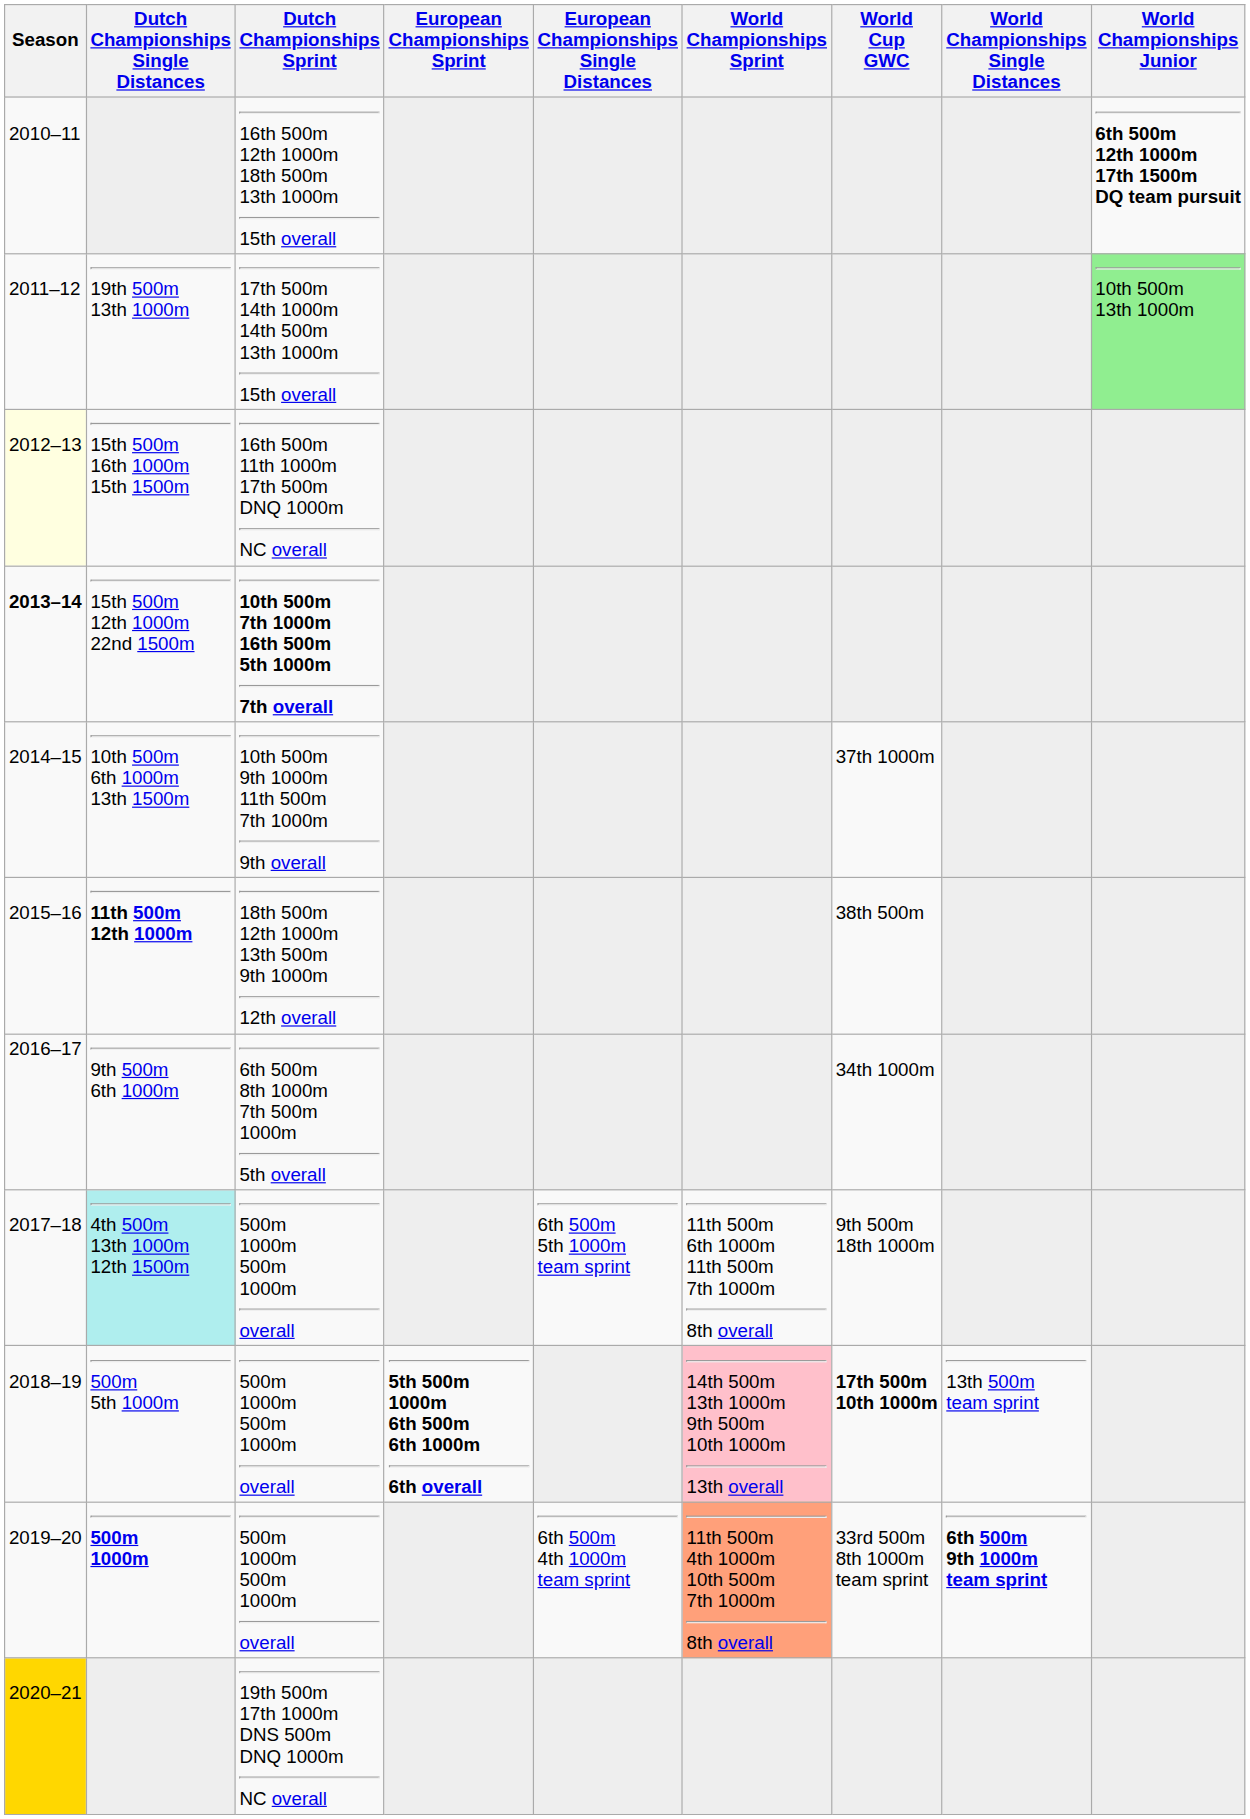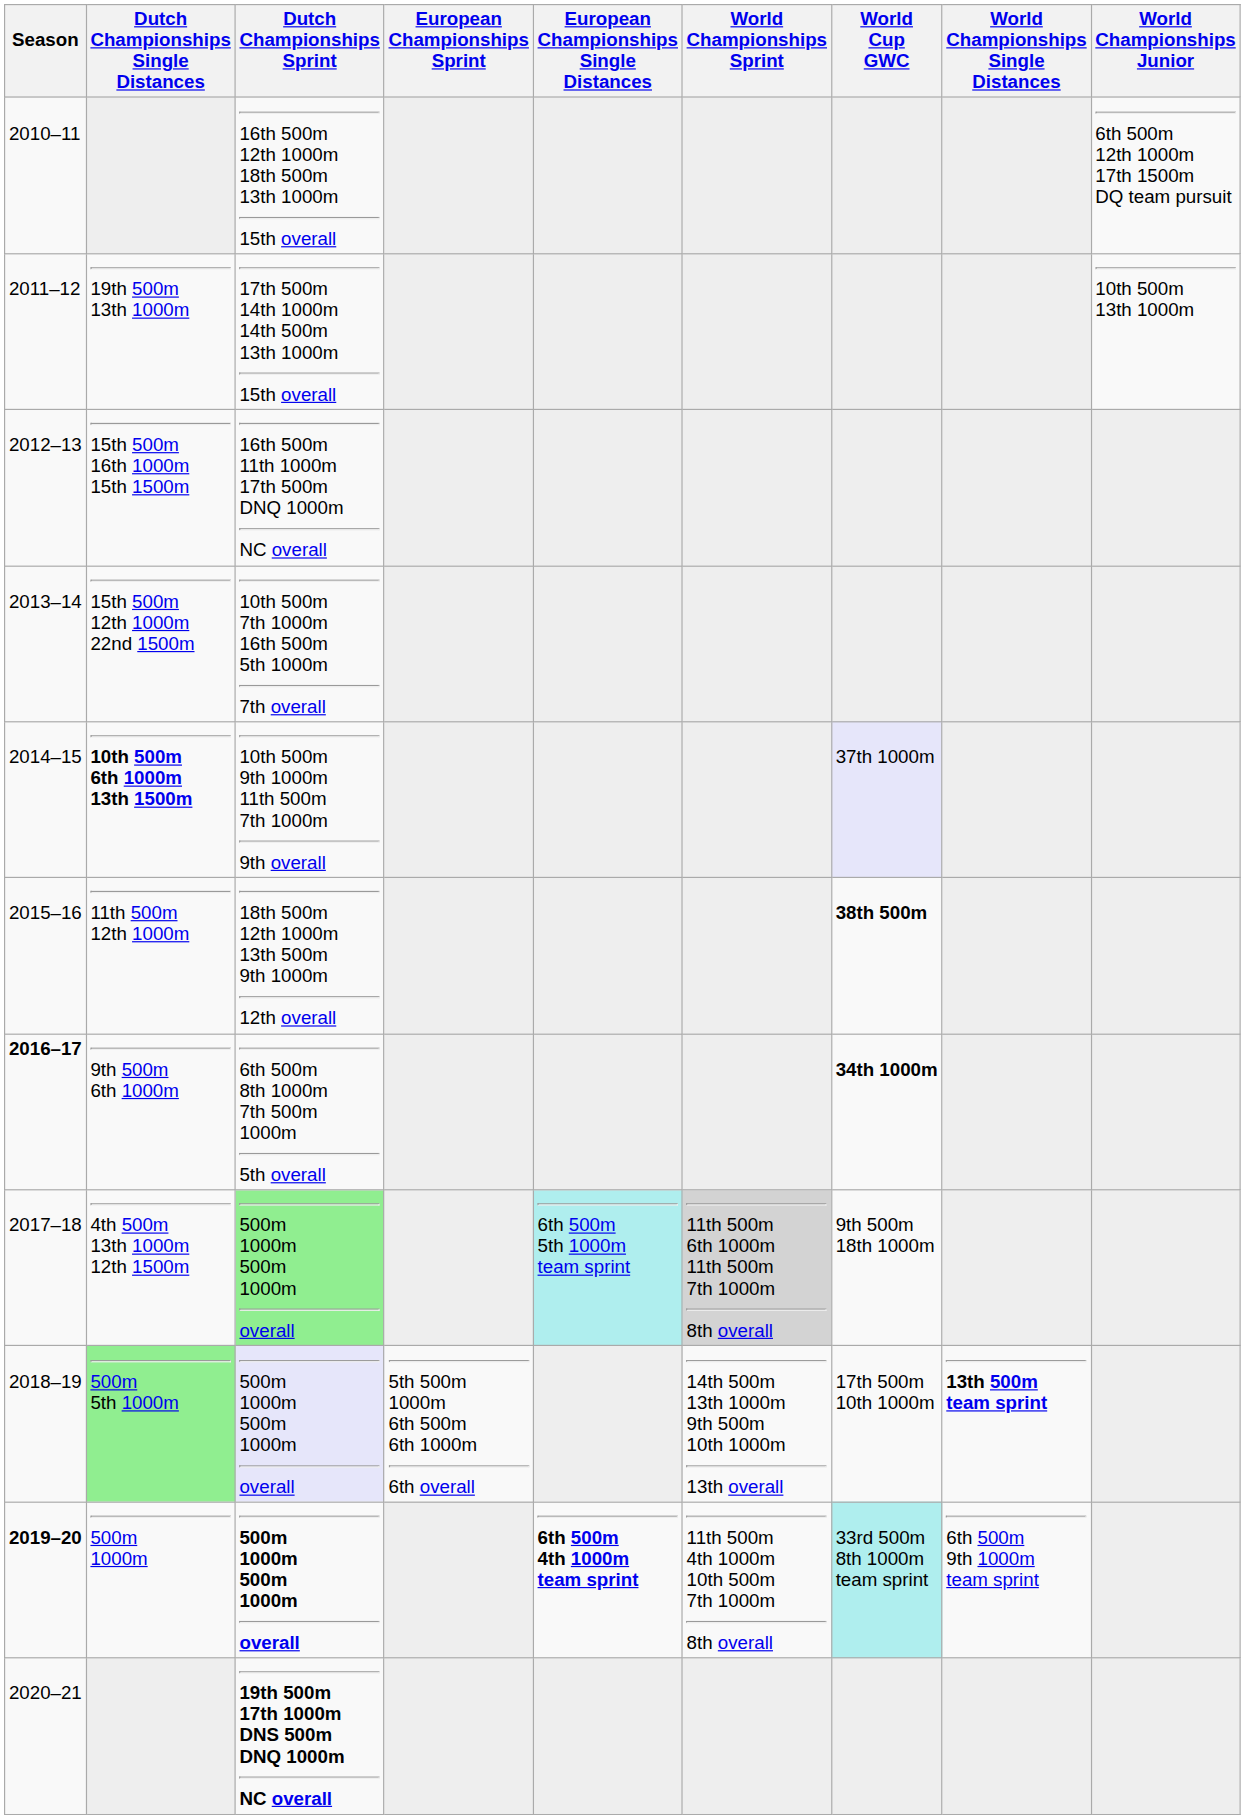(1168, 159) bold -> (1166, 159) normal
(1168, 294) lightgreen background -> (1166, 294) no background
(45, 445) lightyellow background -> (45, 445) no background
(45, 601) bold -> (45, 601) normal
(310, 648) bold -> (310, 648) normal
(161, 772) normal -> (161, 772) bold
(885, 757) no background -> (885, 757) lavender background
(161, 918) bold -> (161, 918) normal
(880, 913) normal -> (881, 913) bold
(45, 1048) normal -> (45, 1048) bold
(885, 1069) normal -> (887, 1069) bold
(161, 1240) paleturquoise background -> (161, 1240) no background
(310, 1272) no background -> (310, 1272) lightgreen background
(608, 1240) no background -> (608, 1240) paleturquoise background
(757, 1272) no background -> (757, 1272) lightgrey background
(161, 1386) no background -> (161, 1386) lightgreen background
(310, 1428) no background -> (310, 1428) lavender background
(459, 1428) bold -> (459, 1428) normal
(757, 1428) pink background -> (757, 1428) no background
(887, 1392) bold -> (885, 1392) normal
(1016, 1386) normal -> (1016, 1386) bold
(45, 1537) normal -> (45, 1537) bold
(161, 1542) bold -> (161, 1542) normal
(310, 1584) normal -> (310, 1584) bold
(608, 1552) normal -> (608, 1552) bold
(757, 1584) lightsalmon background -> (757, 1584) no background
(882, 1558) no background -> (882, 1558) paleturquoise background
(1016, 1552) bold -> (1016, 1552) normal
(45, 1693) gold background -> (45, 1693) no background
(310, 1740) normal -> (310, 1740) bold
